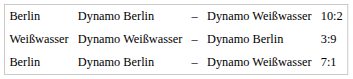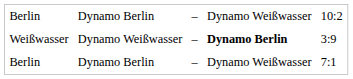(245, 39) normal -> (247, 39) bold
